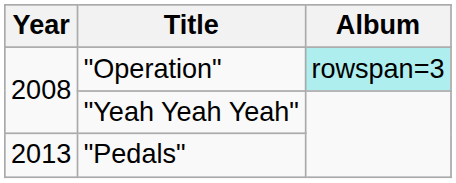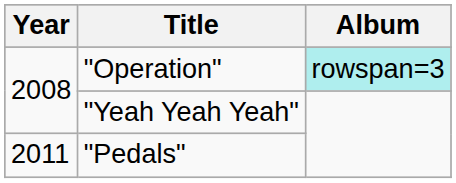(41, 154) 2013 -> (40, 154) 2011
